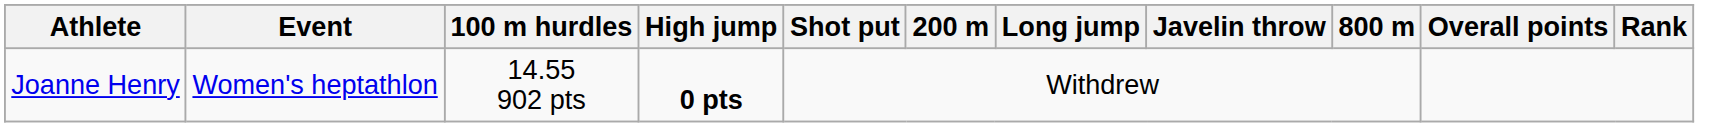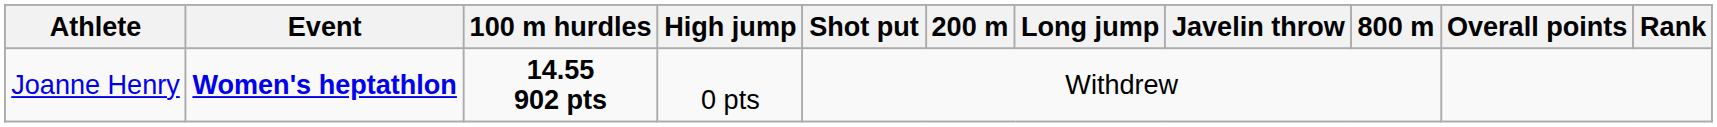(315, 85) normal -> (325, 85) bold
(541, 85) normal -> (561, 85) bold
(711, 100) bold -> (730, 100) normal
